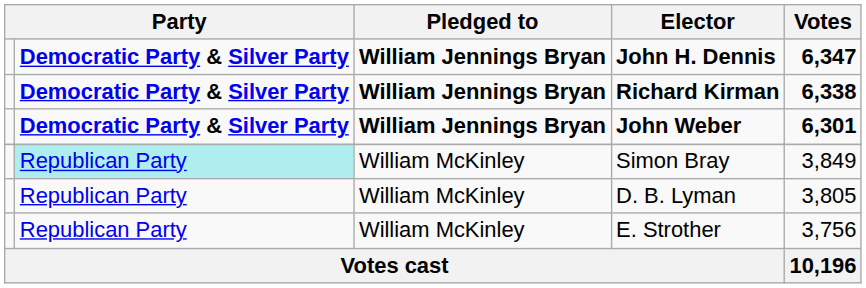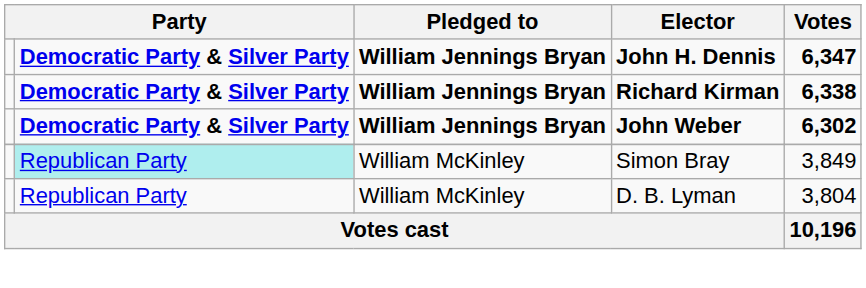(829, 126) 6,301 -> (829, 126) 6,302
(829, 195) 3,805 -> (829, 195) 3,804
- row: (669, 230)
